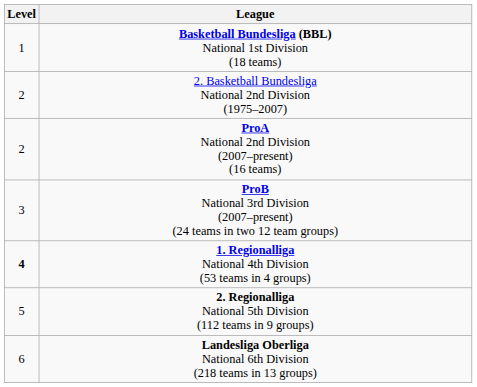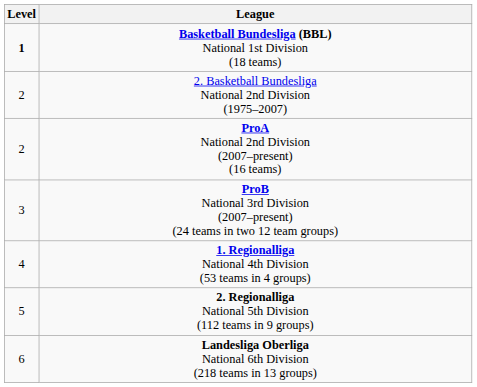(22, 47) normal -> (22, 47) bold
(22, 264) bold -> (22, 264) normal
